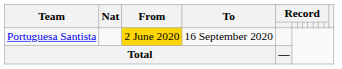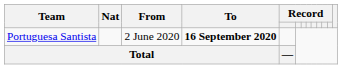(152, 36) gold background -> (152, 36) no background
(229, 36) normal -> (231, 36) bold
